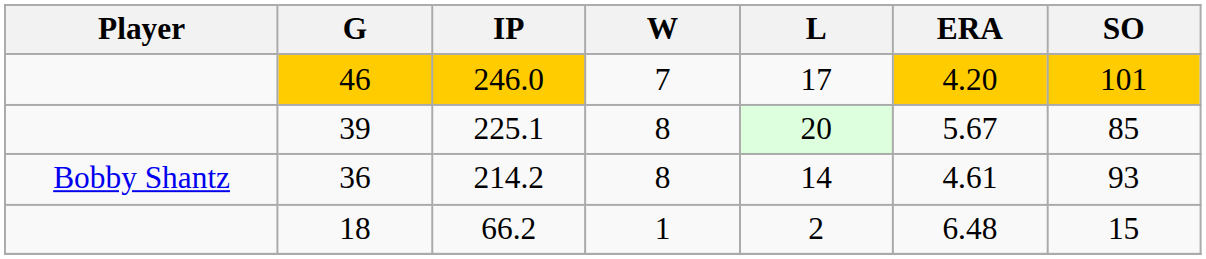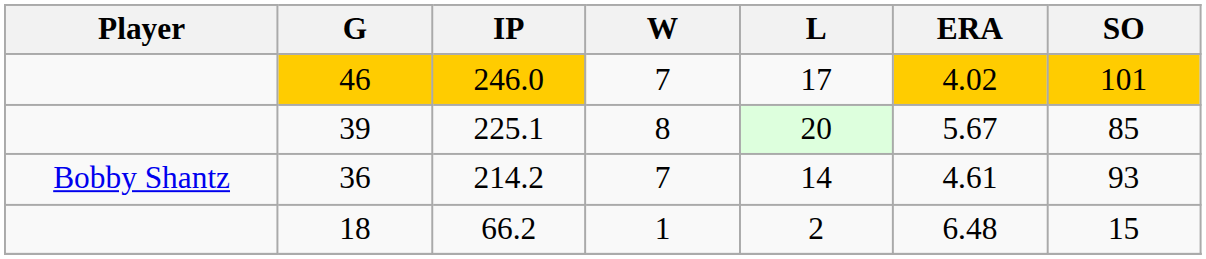(970, 79) 4.20 -> (970, 79) 4.02
(662, 178) 8 -> (662, 178) 7
